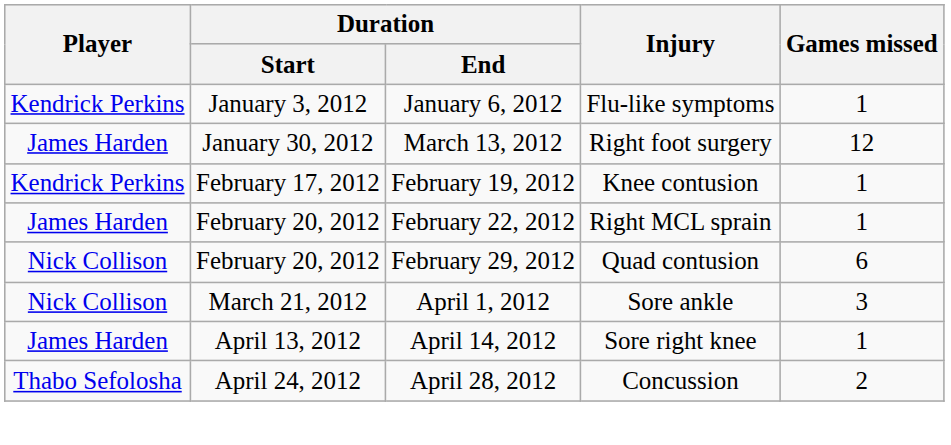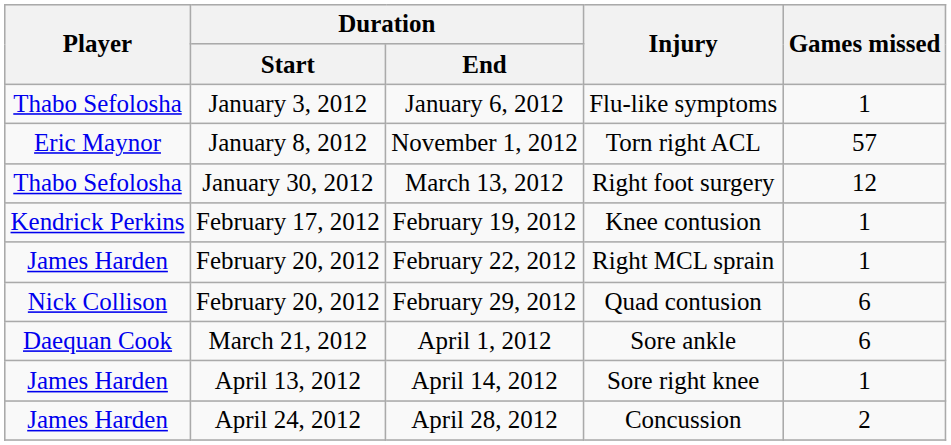(98, 103) Kendrick Perkins -> (98, 103) Thabo Sefolosha
+ row: (484, 143)
(98, 143) James Harden -> (98, 182) Thabo Sefolosha
(98, 301) Nick Collison -> (98, 340) Daequan Cook
(862, 301) 3 -> (865, 340) 6
(98, 380) Thabo Sefolosha -> (98, 420) James Harden
